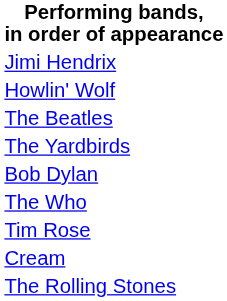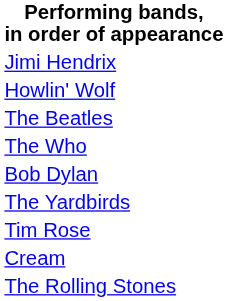(67, 146) The Yardbirds -> (46, 146) The Who
(46, 202) The Who -> (67, 202) The Yardbirds
